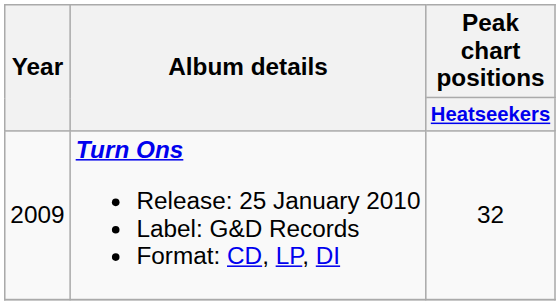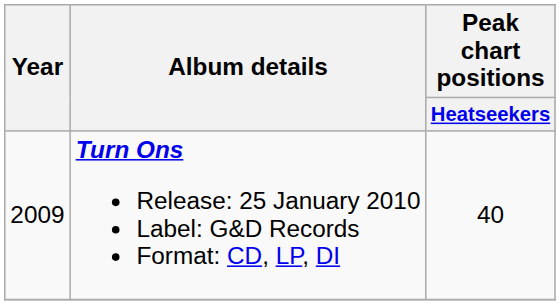(491, 214) 32 -> (491, 214) 40
